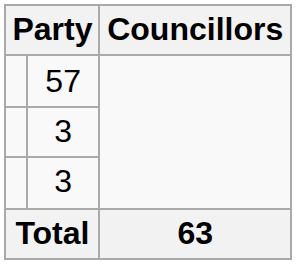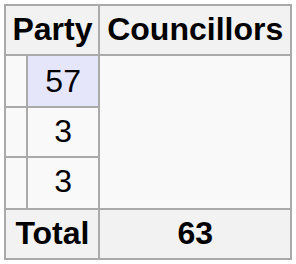(63, 80) no background -> (63, 80) lavender background
